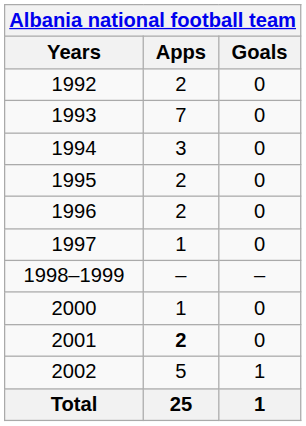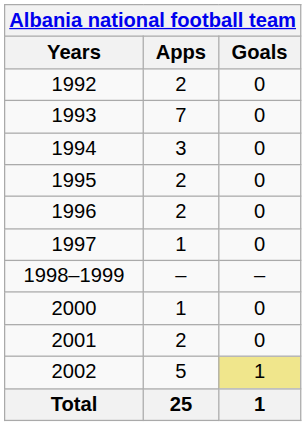(181, 340) bold -> (181, 340) normal
(260, 372) no background -> (260, 372) khaki background
